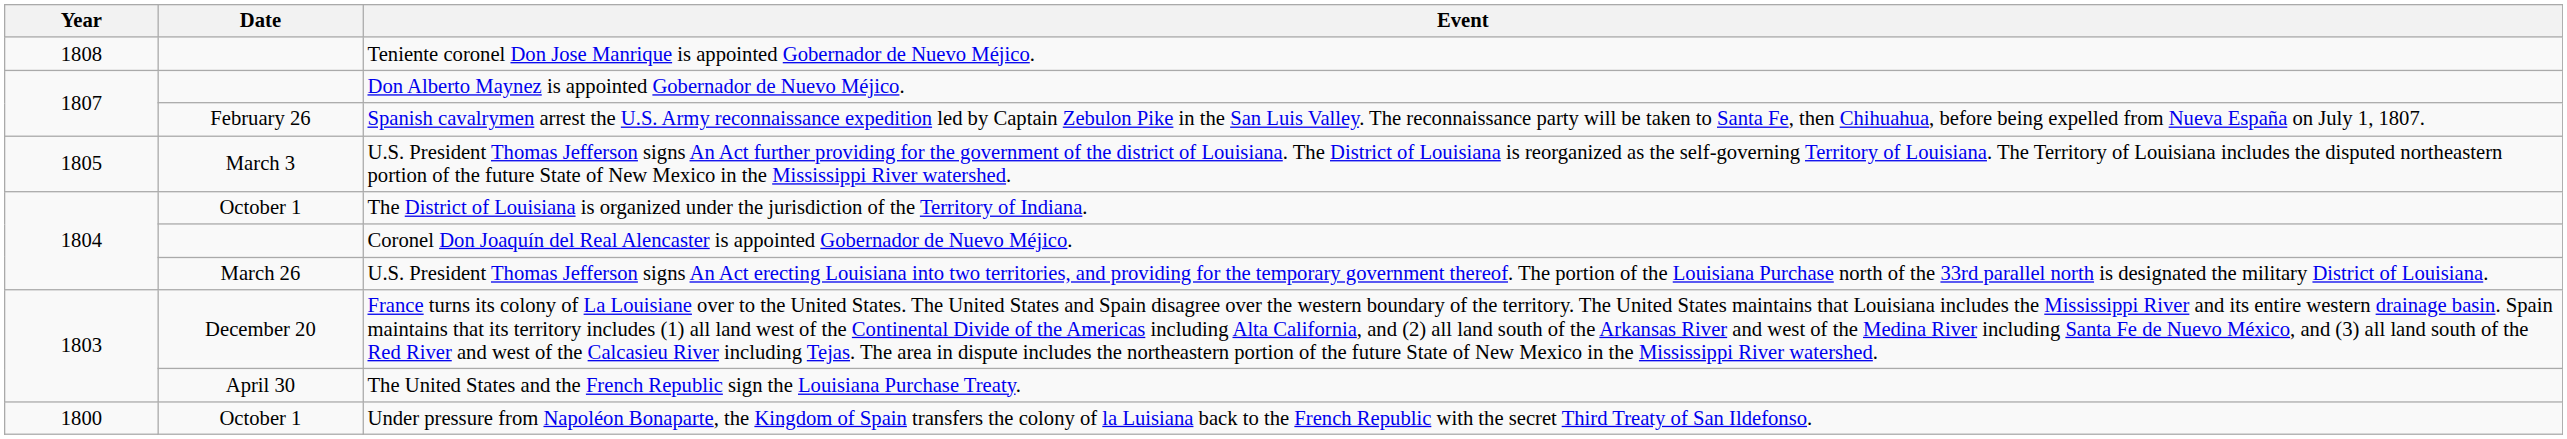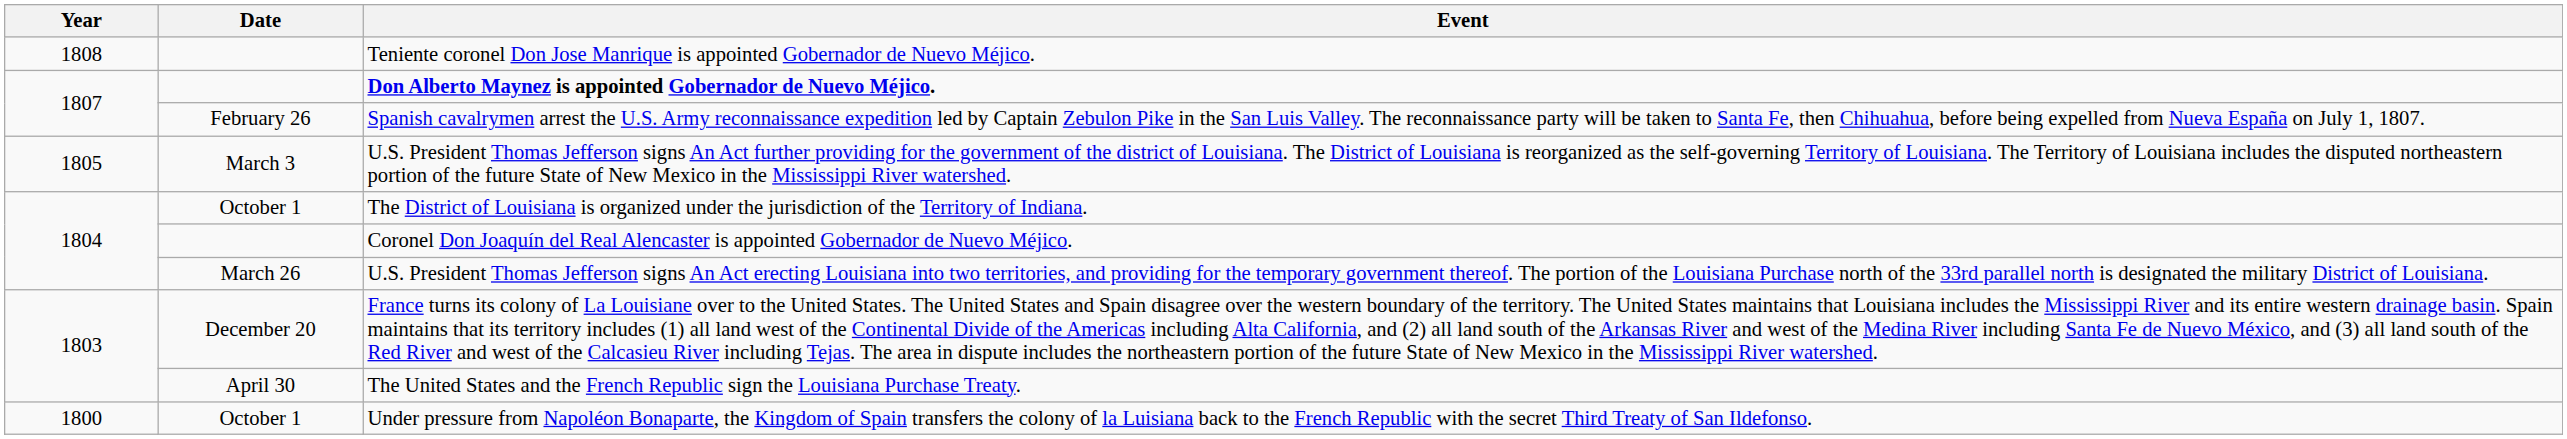(636, 86) normal -> (651, 86) bold
